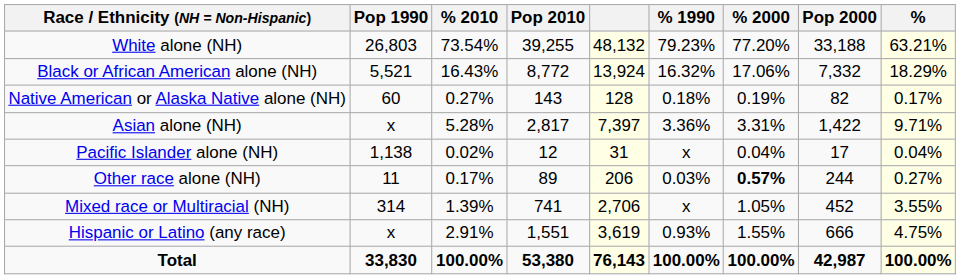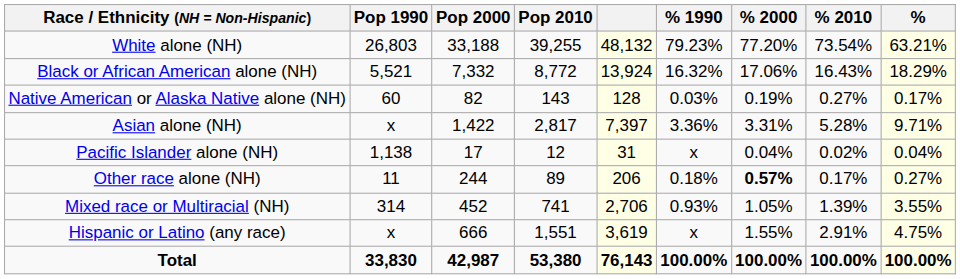columns swapped: (840, 17) <-> (470, 17)
(686, 98) 0.18% -> (694, 98) 0.03%
(686, 179) 0.03% -> (694, 179) 0.18%
(686, 206) x -> (694, 206) 0.93%
(686, 233) 0.93% -> (694, 233) x
